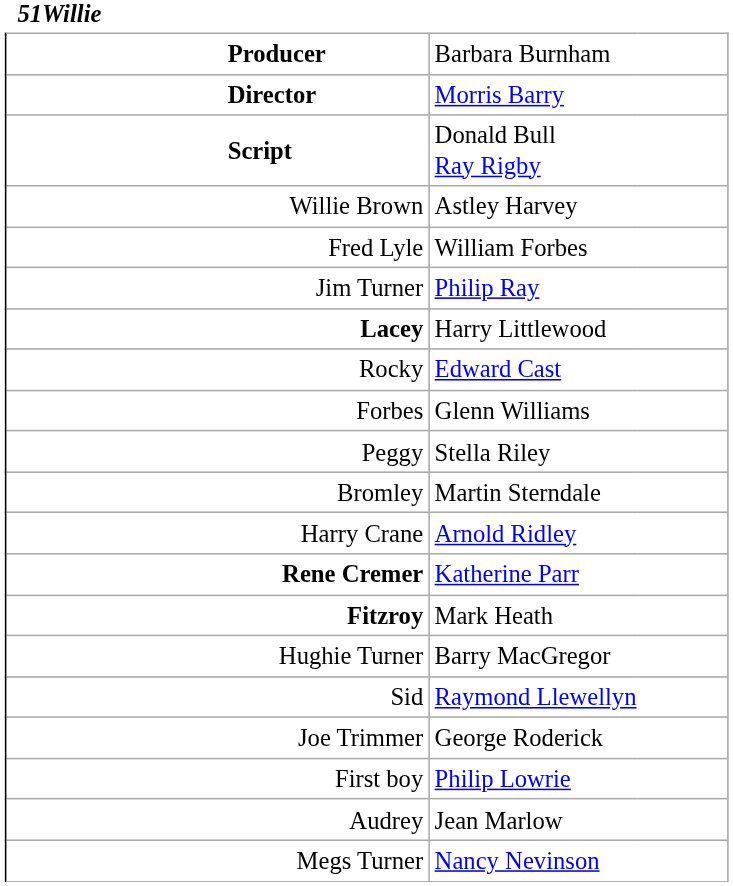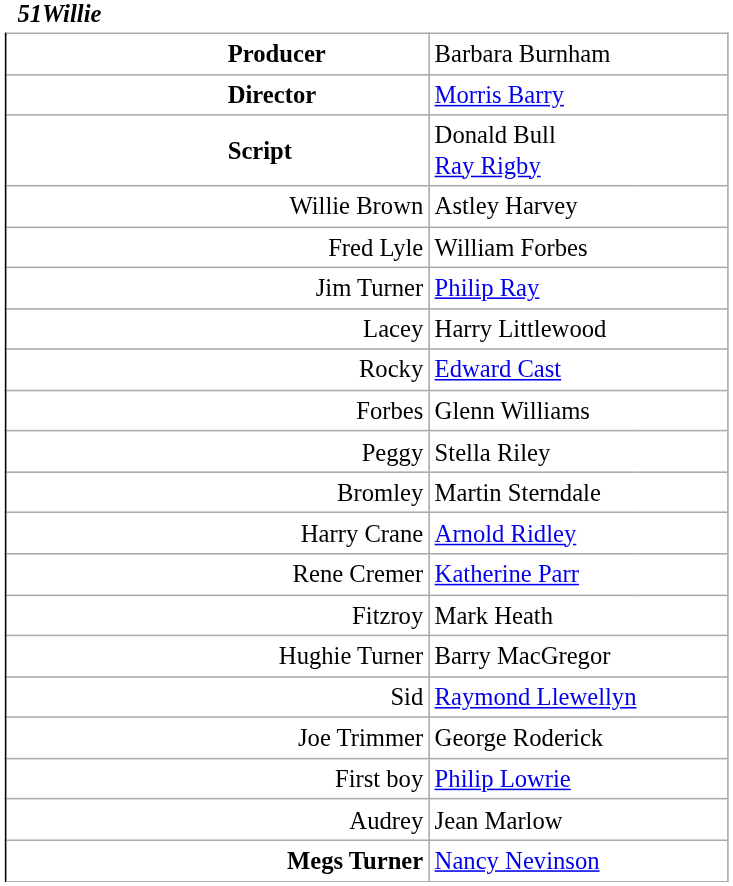(392, 329) bold -> (393, 329) normal
(353, 574) bold -> (358, 574) normal
(385, 615) bold -> (388, 615) normal
(360, 860) normal -> (355, 860) bold
